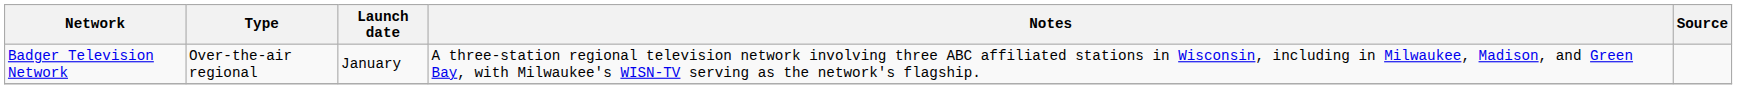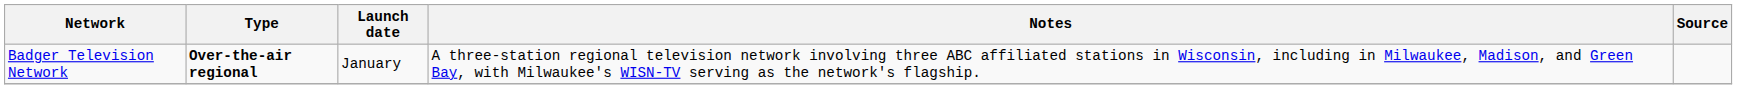(241, 64) normal -> (241, 64) bold
